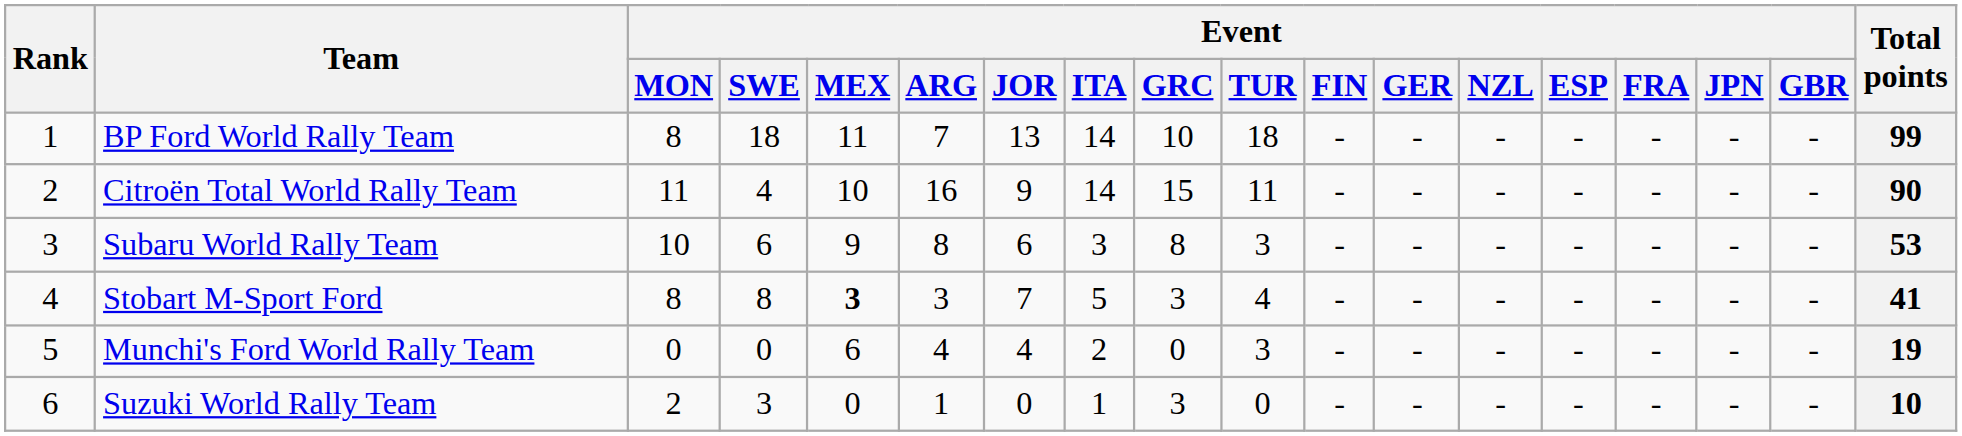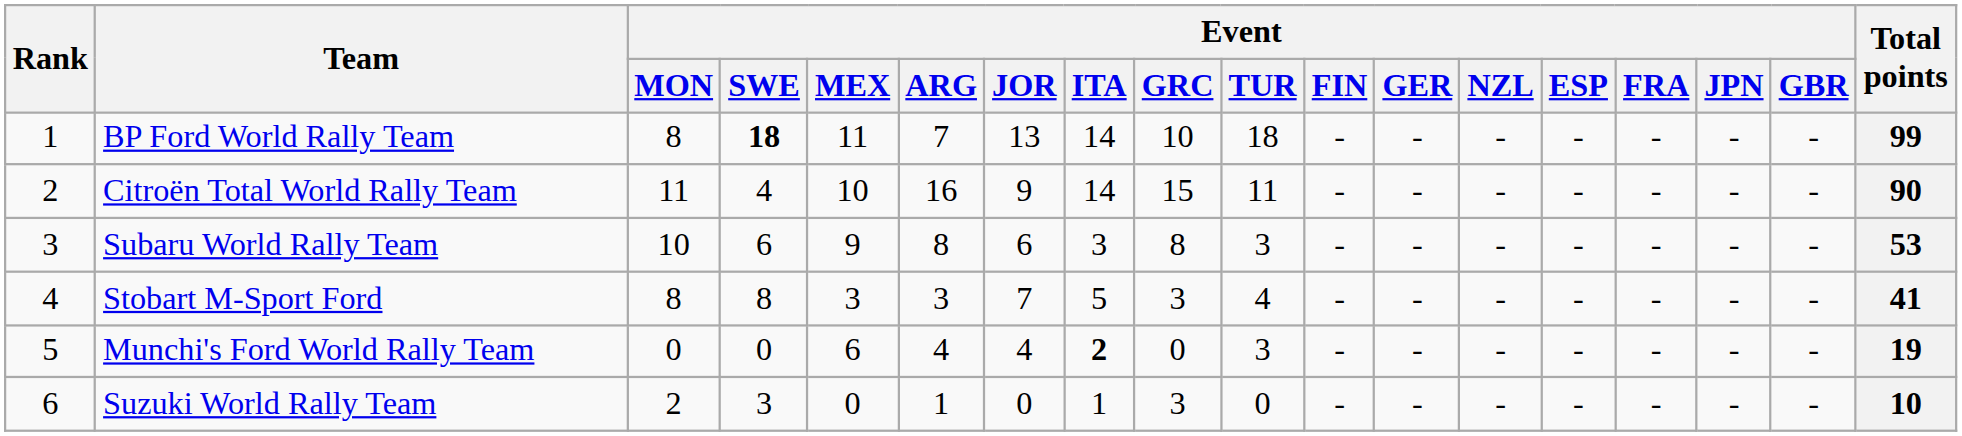(764, 137) normal -> (764, 137) bold
(853, 297) bold -> (853, 297) normal
(1099, 350) normal -> (1099, 350) bold
